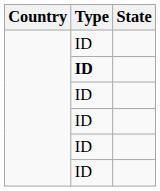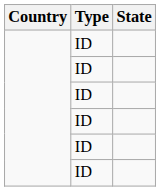(84, 69) bold -> (83, 69) normal
